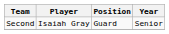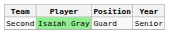(64, 23) no background -> (64, 23) lightgreen background
